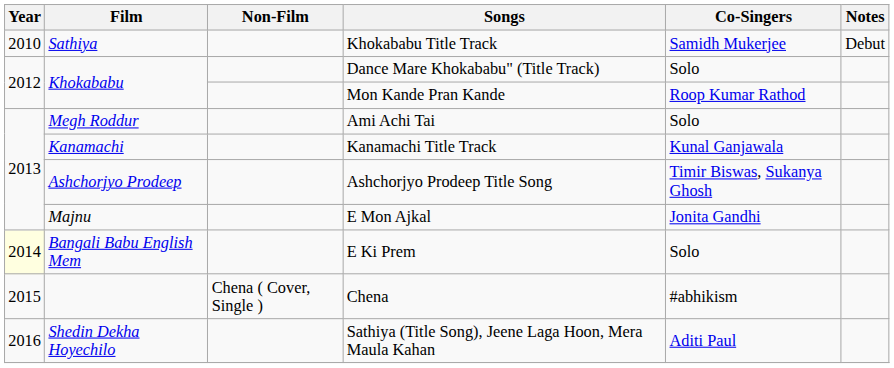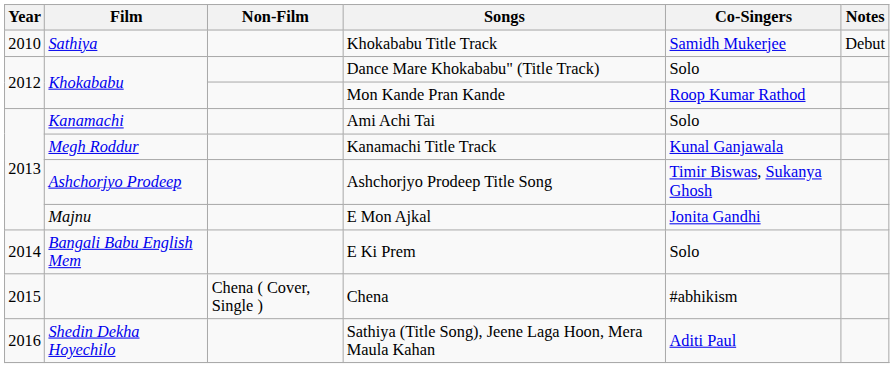(94, 120) Megh Roddur -> (86, 120) Kanamachi
(86, 146) Kanamachi -> (94, 146) Megh Roddur
(25, 252) lightyellow background -> (25, 252) no background
